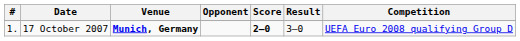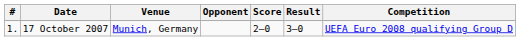(156, 28) bold -> (156, 28) normal
(262, 28) bold -> (262, 28) normal
